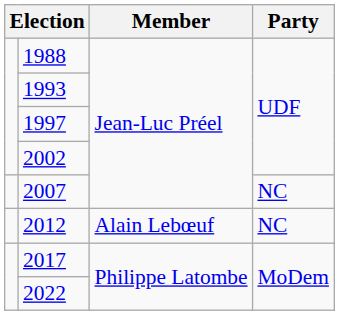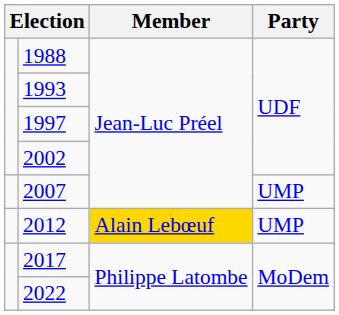(272, 191) NC -> (281, 191) UMP
(154, 225) no background -> (154, 225) gold background
(272, 225) NC -> (281, 225) UMP
